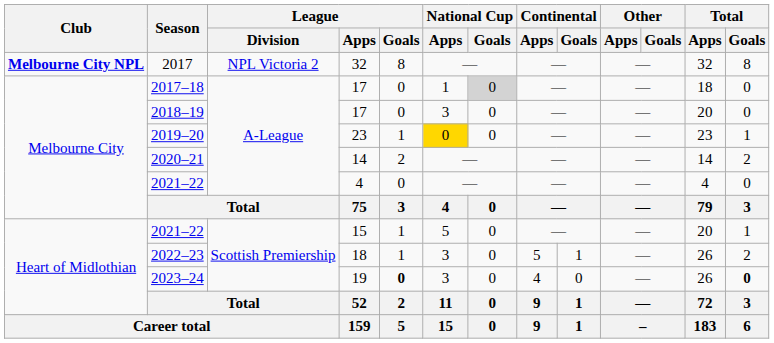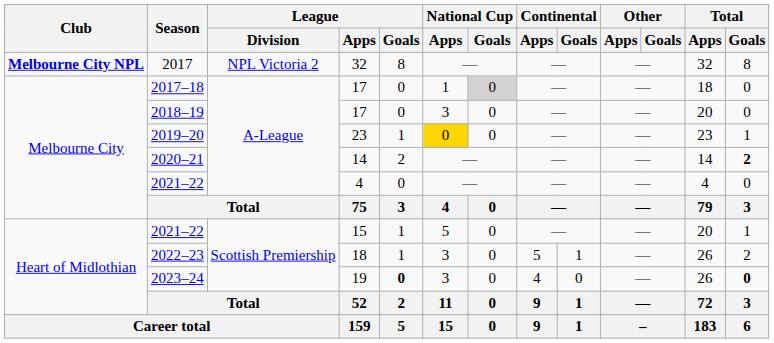(747, 159) normal -> (747, 159) bold
